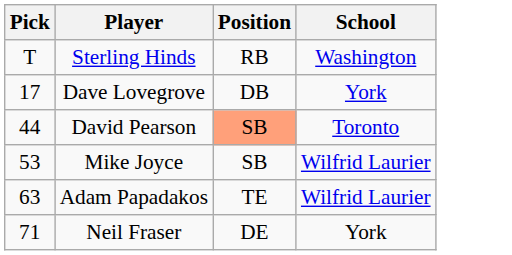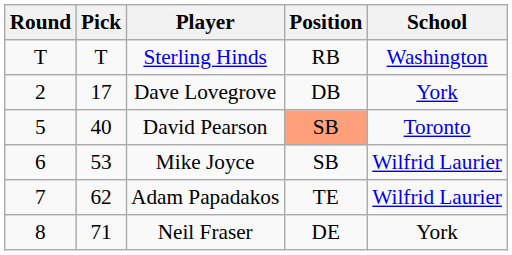+ column: (40, 22)
(30, 127) 44 -> (101, 127) 40
(30, 197) 63 -> (101, 197) 62
